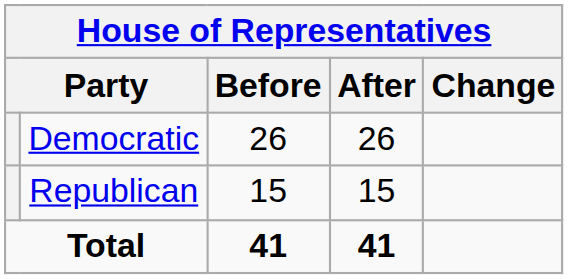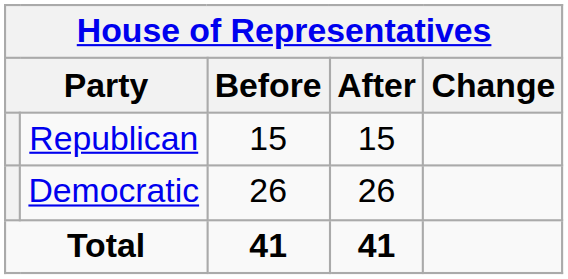rows swapped: (114, 138) <-> (114, 191)
